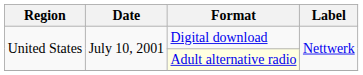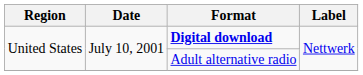(219, 37) normal -> (221, 37) bold
(234, 59) lightyellow background -> (234, 59) no background
